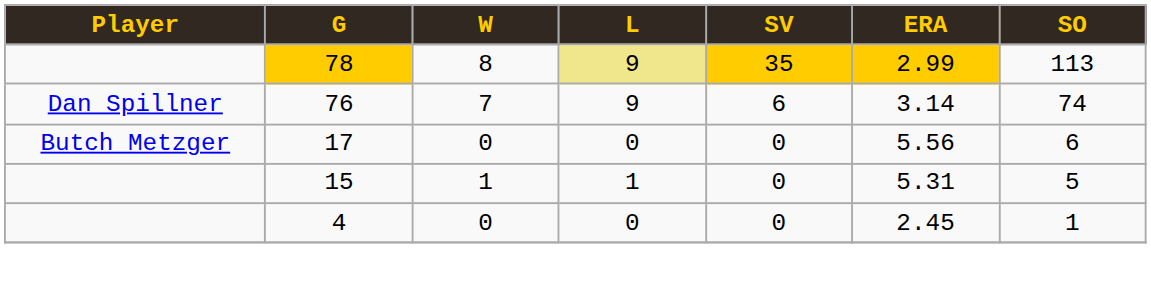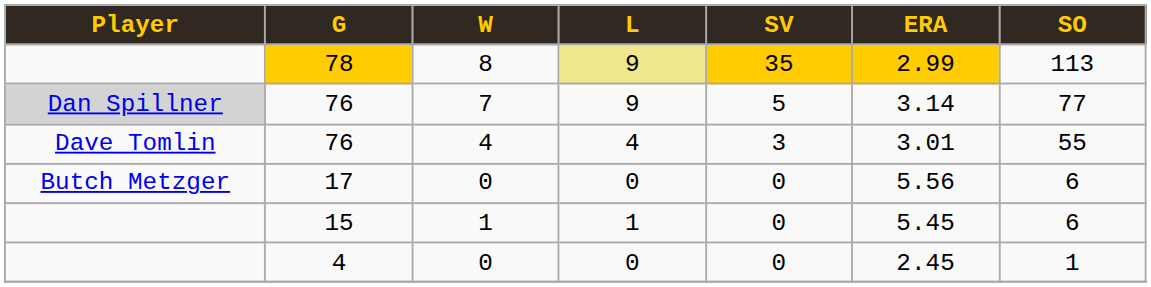(135, 104) no background -> (135, 104) lightgrey background
(779, 104) 6 -> (779, 104) 5
(1072, 104) 74 -> (1072, 104) 77
+ row: (339, 144)
(926, 183) 5.31 -> (926, 223) 5.45
(1072, 183) 5 -> (1072, 223) 6
